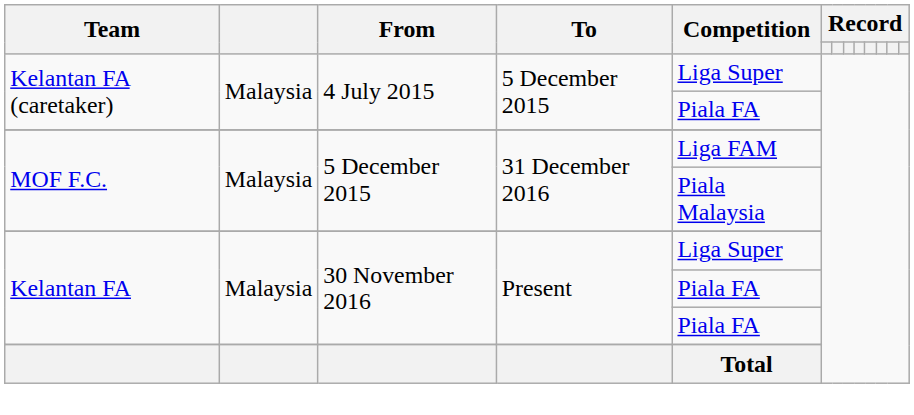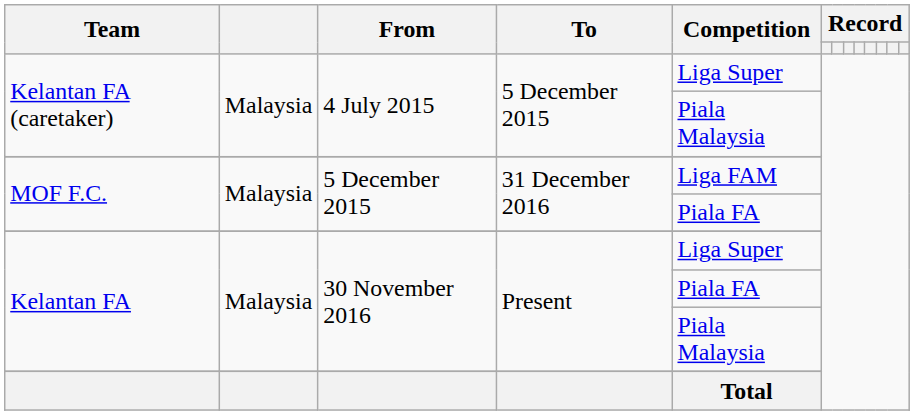(719, 110) Piala FA -> (721, 123) Piala Malaysia
(721, 199) Piala Malaysia -> (719, 212) Piala FA
(719, 325) Piala FA -> (721, 339) Piala Malaysia
